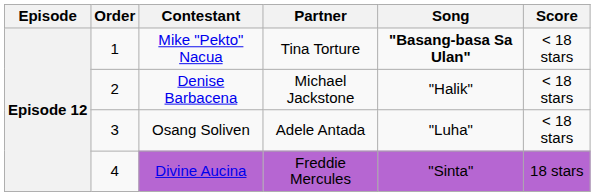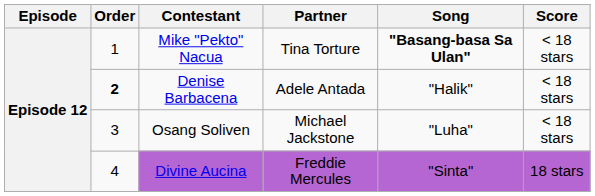(115, 89) normal -> (115, 89) bold
(320, 89) Michael Jackstone -> (320, 89) Adele Antada
(320, 130) Adele Antada -> (320, 130) Michael Jackstone
